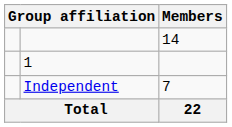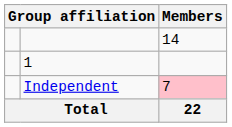(166, 87) no background -> (166, 87) pink background
